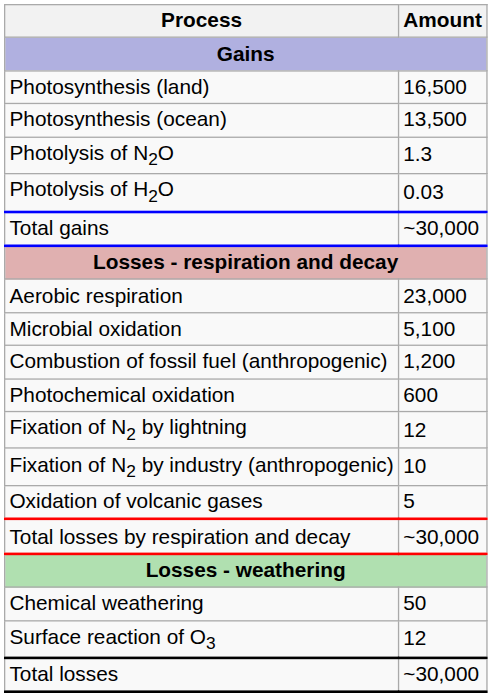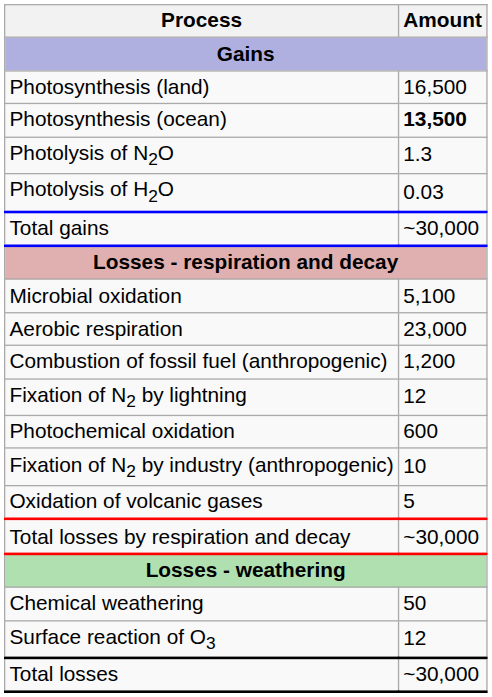(435, 119) normal -> (435, 119) bold
rows swapped: (96, 295) <-> (96, 328)
rows swapped: (122, 394) <-> (128, 430)
